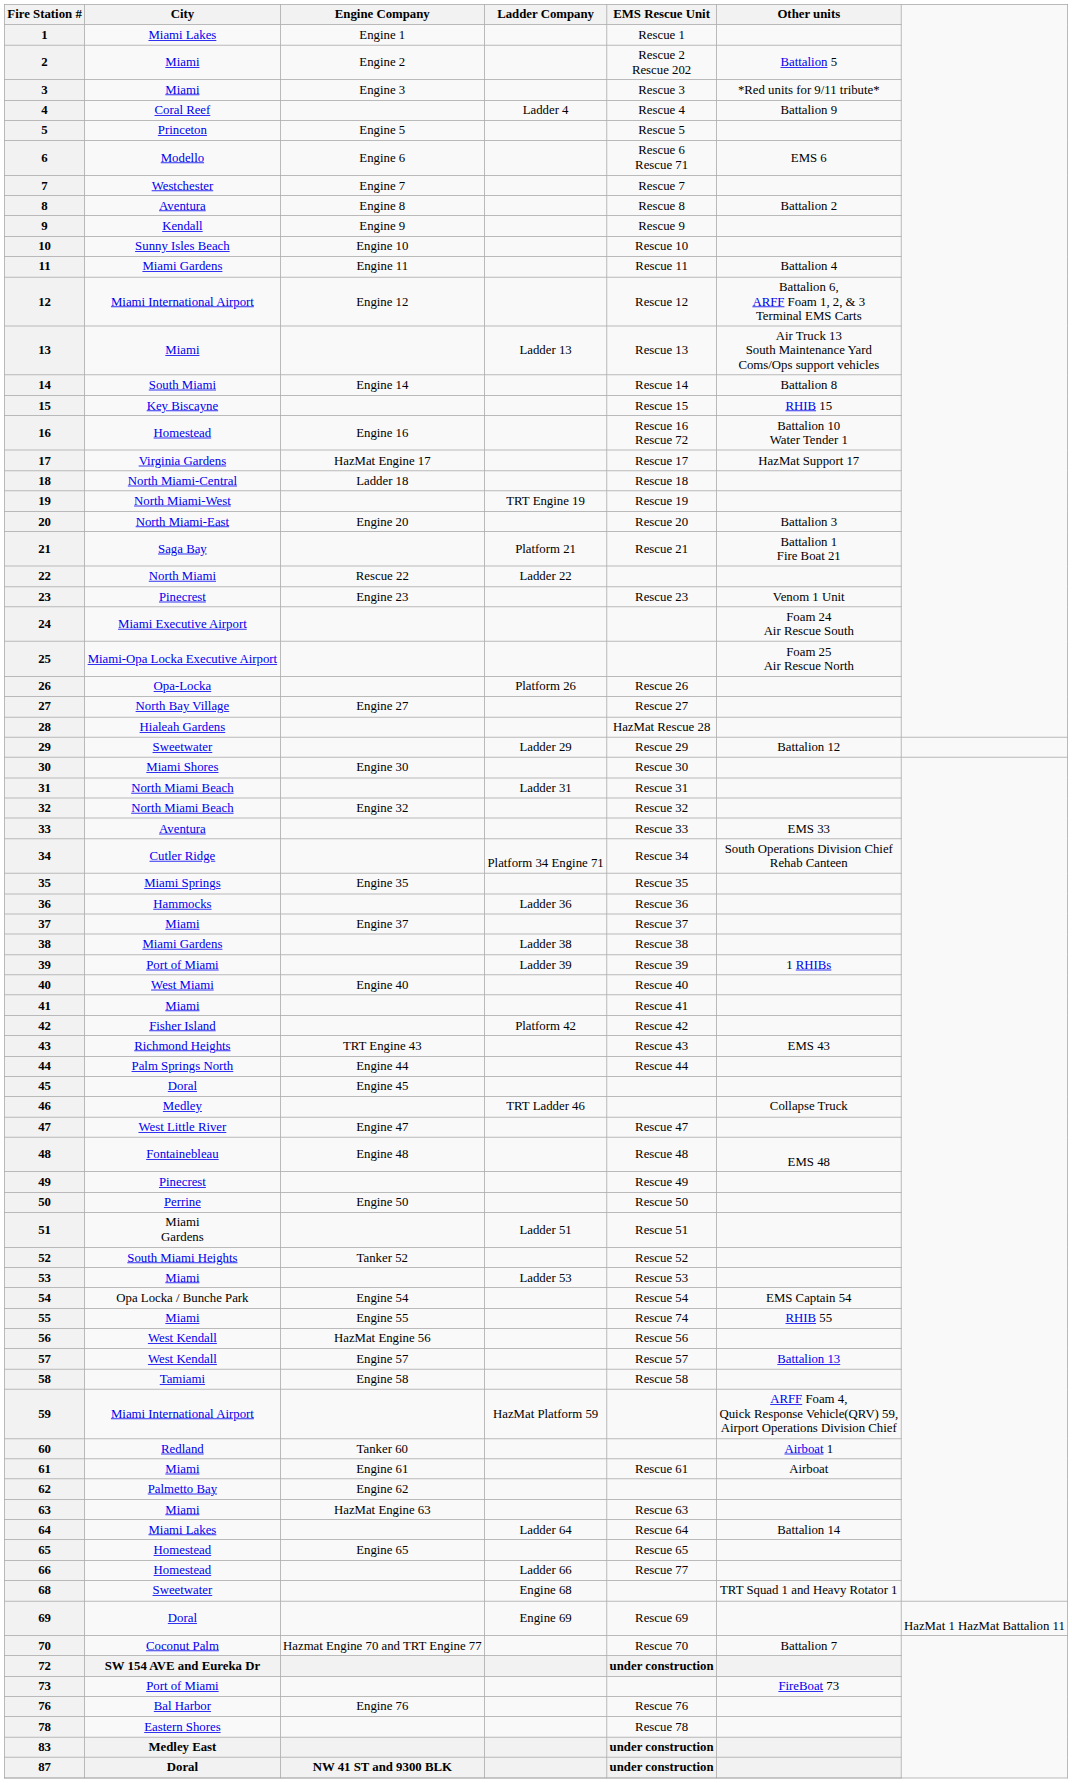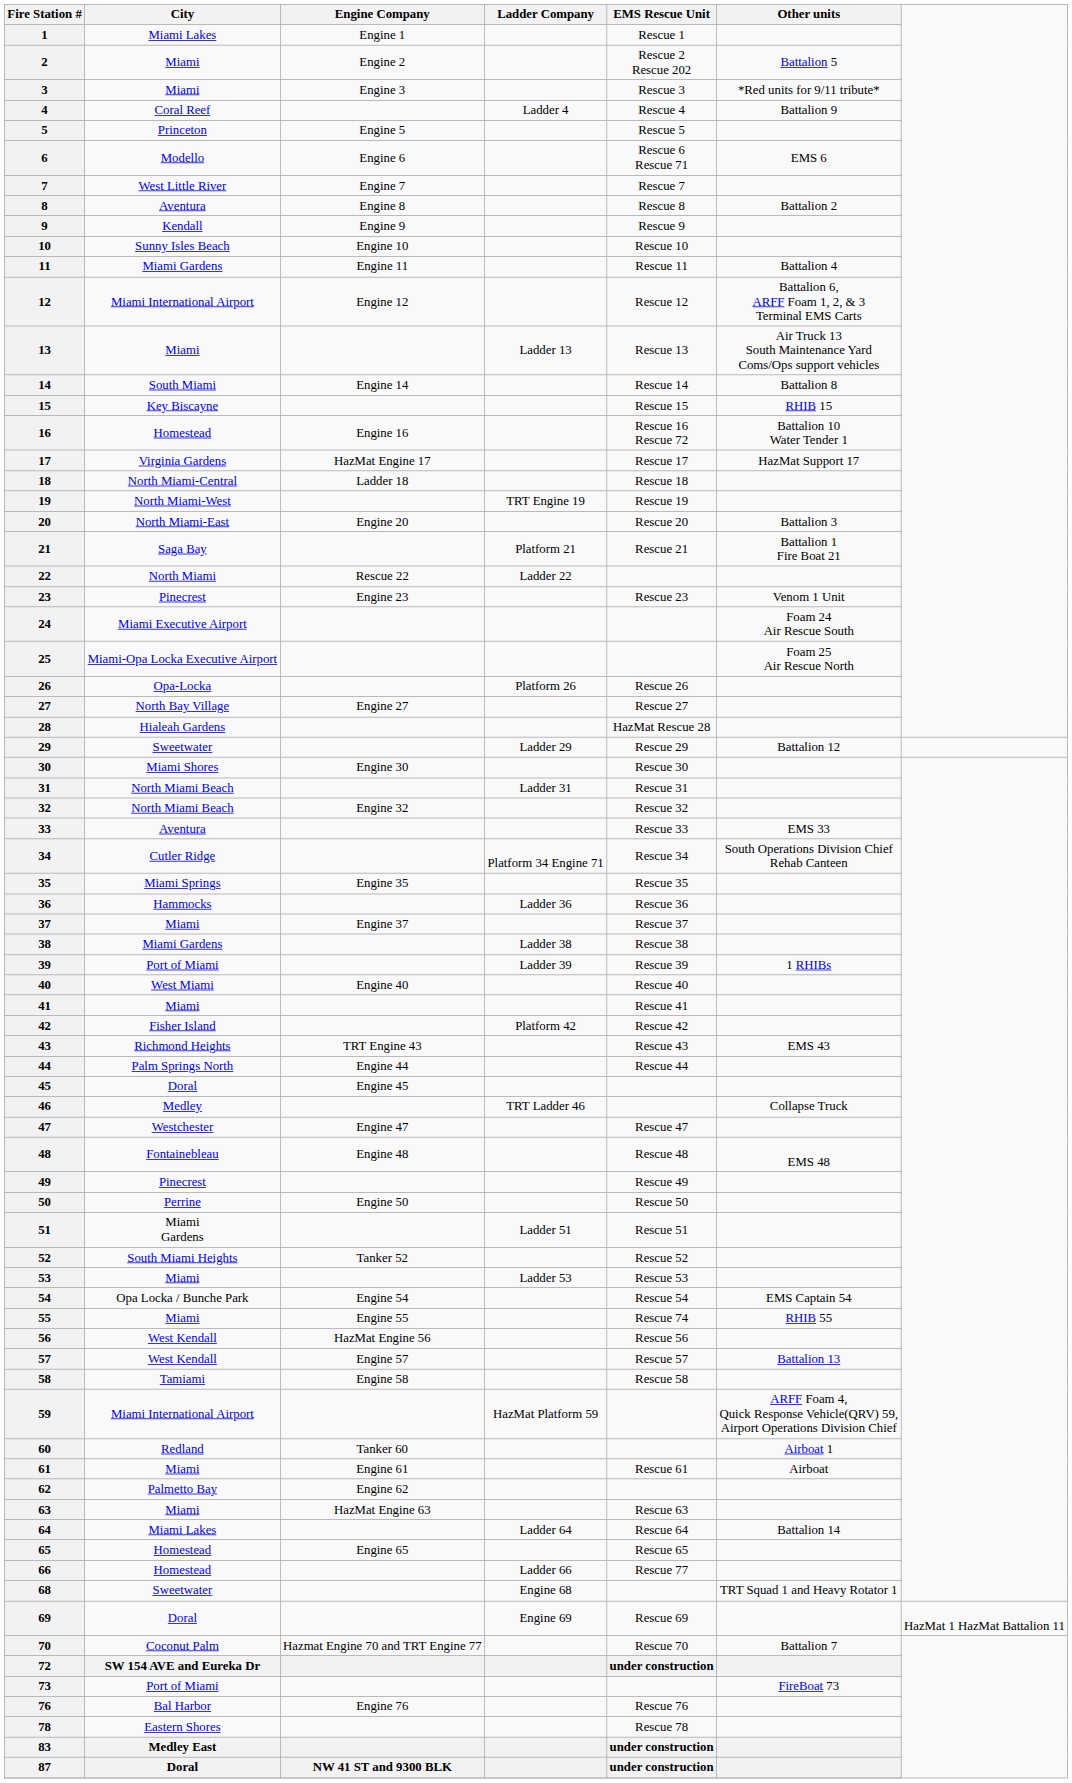(182, 185) Westchester -> (182, 185) West Little River
(182, 1127) West Little River -> (182, 1127) Westchester
